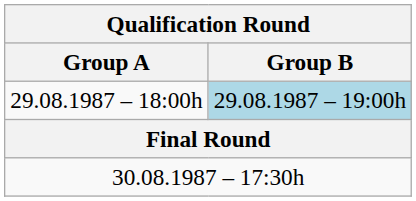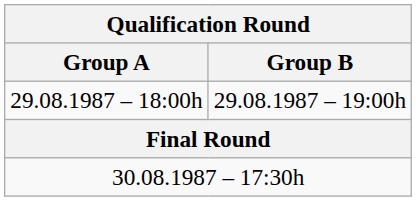(310, 99) lightblue background -> (310, 99) no background
